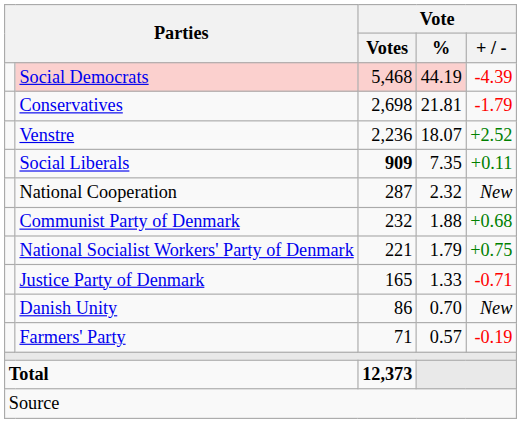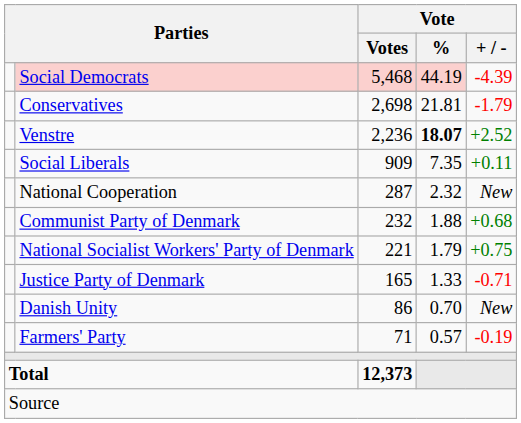(441, 134) normal -> (441, 134) bold
(399, 163) bold -> (399, 163) normal
